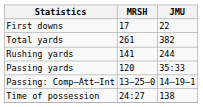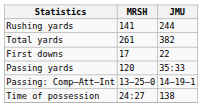rows swapped: (35, 26) <-> (40, 54)
